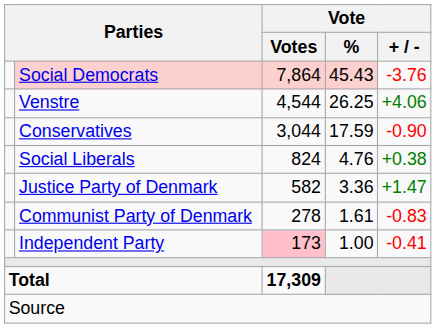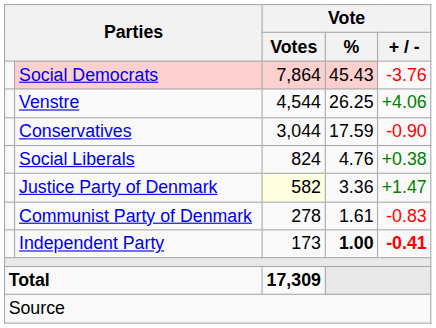(306, 187) no background -> (306, 187) lightyellow background
(306, 243) pink background -> (306, 243) no background
(356, 243) normal -> (356, 243) bold
(406, 243) normal -> (406, 243) bold
